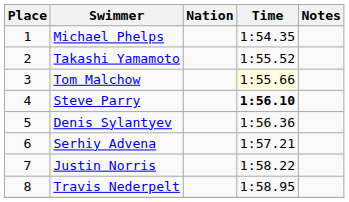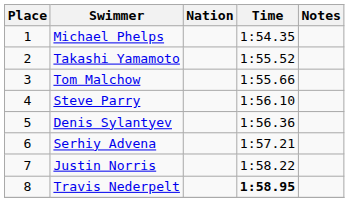(268, 79) lightyellow background -> (268, 79) no background
(268, 101) bold -> (268, 101) normal
(268, 186) normal -> (268, 186) bold
